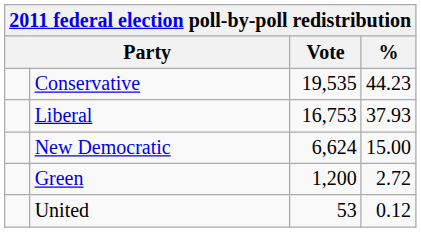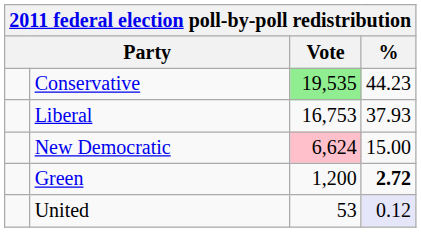(329, 83) no background -> (329, 83) lightgreen background
(334, 147) no background -> (334, 147) pink background
(394, 178) normal -> (394, 178) bold
(394, 210) no background -> (394, 210) lavender background
